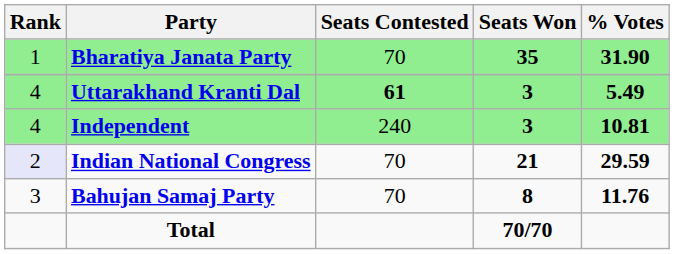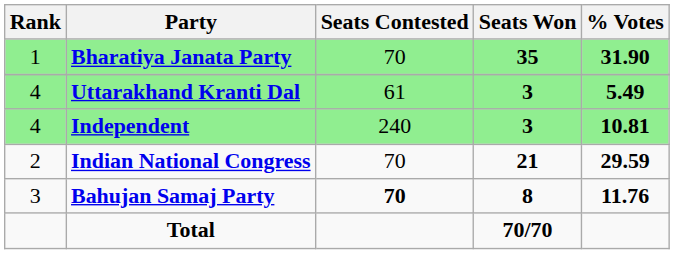(395, 91) bold -> (395, 91) normal
(35, 160) lavender background -> (35, 160) no background
(395, 195) normal -> (395, 195) bold
